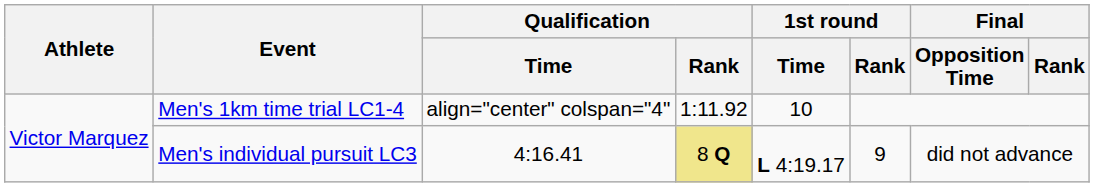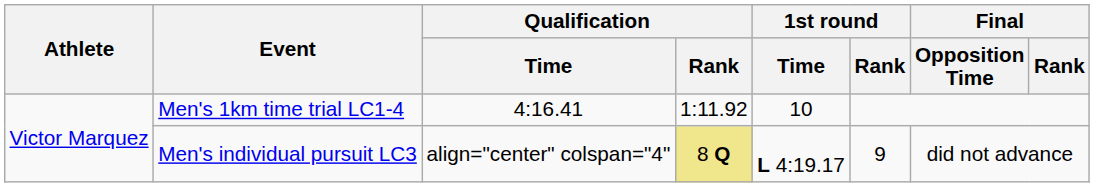(548, 110) align="center" colspan="4" -> (548, 110) 4:16.41
(548, 154) 4:16.41 -> (548, 154) align="center" colspan="4"
